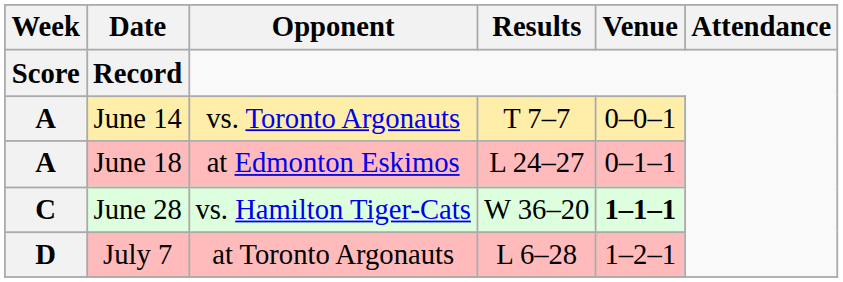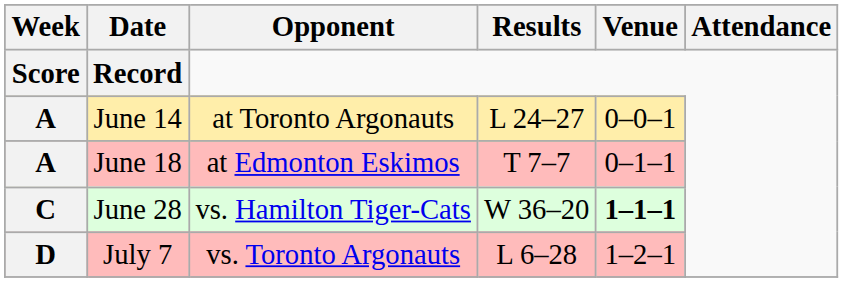(333, 118) vs. Toronto Argonauts -> (333, 118) at Toronto Argonauts
(537, 118) T 7–7 -> (537, 118) L 24–27
(537, 163) L 24–27 -> (537, 163) T 7–7
(333, 254) at Toronto Argonauts -> (333, 254) vs. Toronto Argonauts
